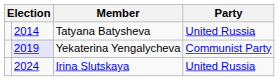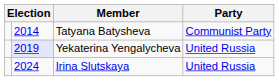(220, 31) United Russia -> (229, 31) Communist Party
(229, 48) Communist Party -> (220, 48) United Russia
